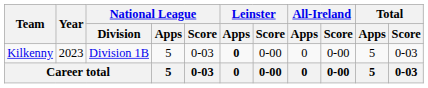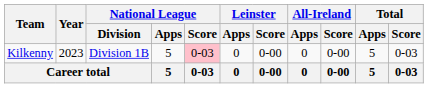(202, 53) no background -> (202, 53) pink background
(236, 53) bold -> (236, 53) normal
